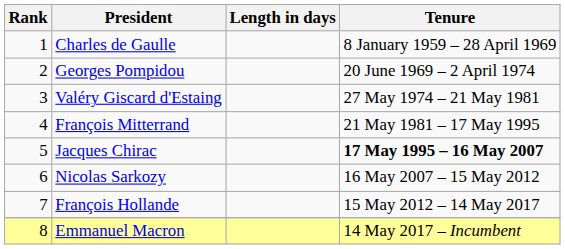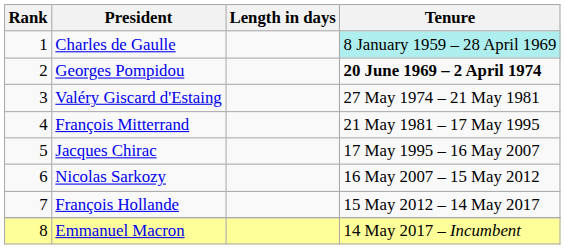(450, 44) no background -> (450, 44) paleturquoise background
(439, 71) normal -> (443, 71) bold
(443, 151) bold -> (442, 151) normal
